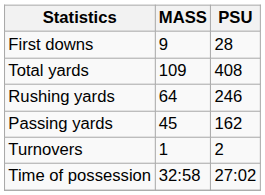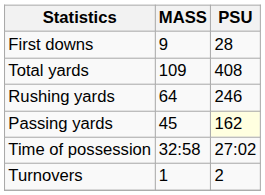(228, 123) no background -> (228, 123) lightyellow background
rows swapped: (46, 150) <-> (80, 176)
